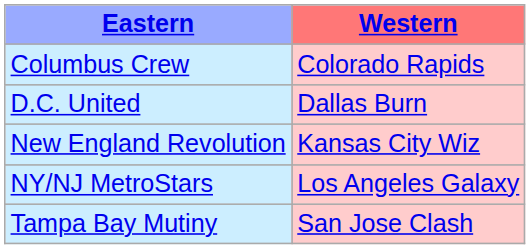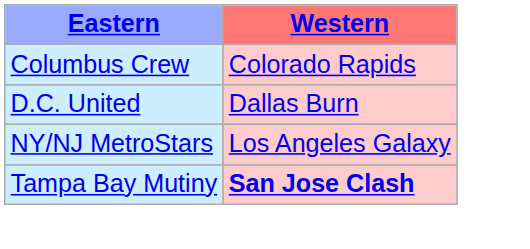- row: (148, 143)
(385, 223) normal -> (322, 183) bold
